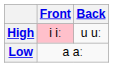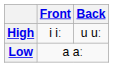(55, 33) pink background -> (55, 33) no background
